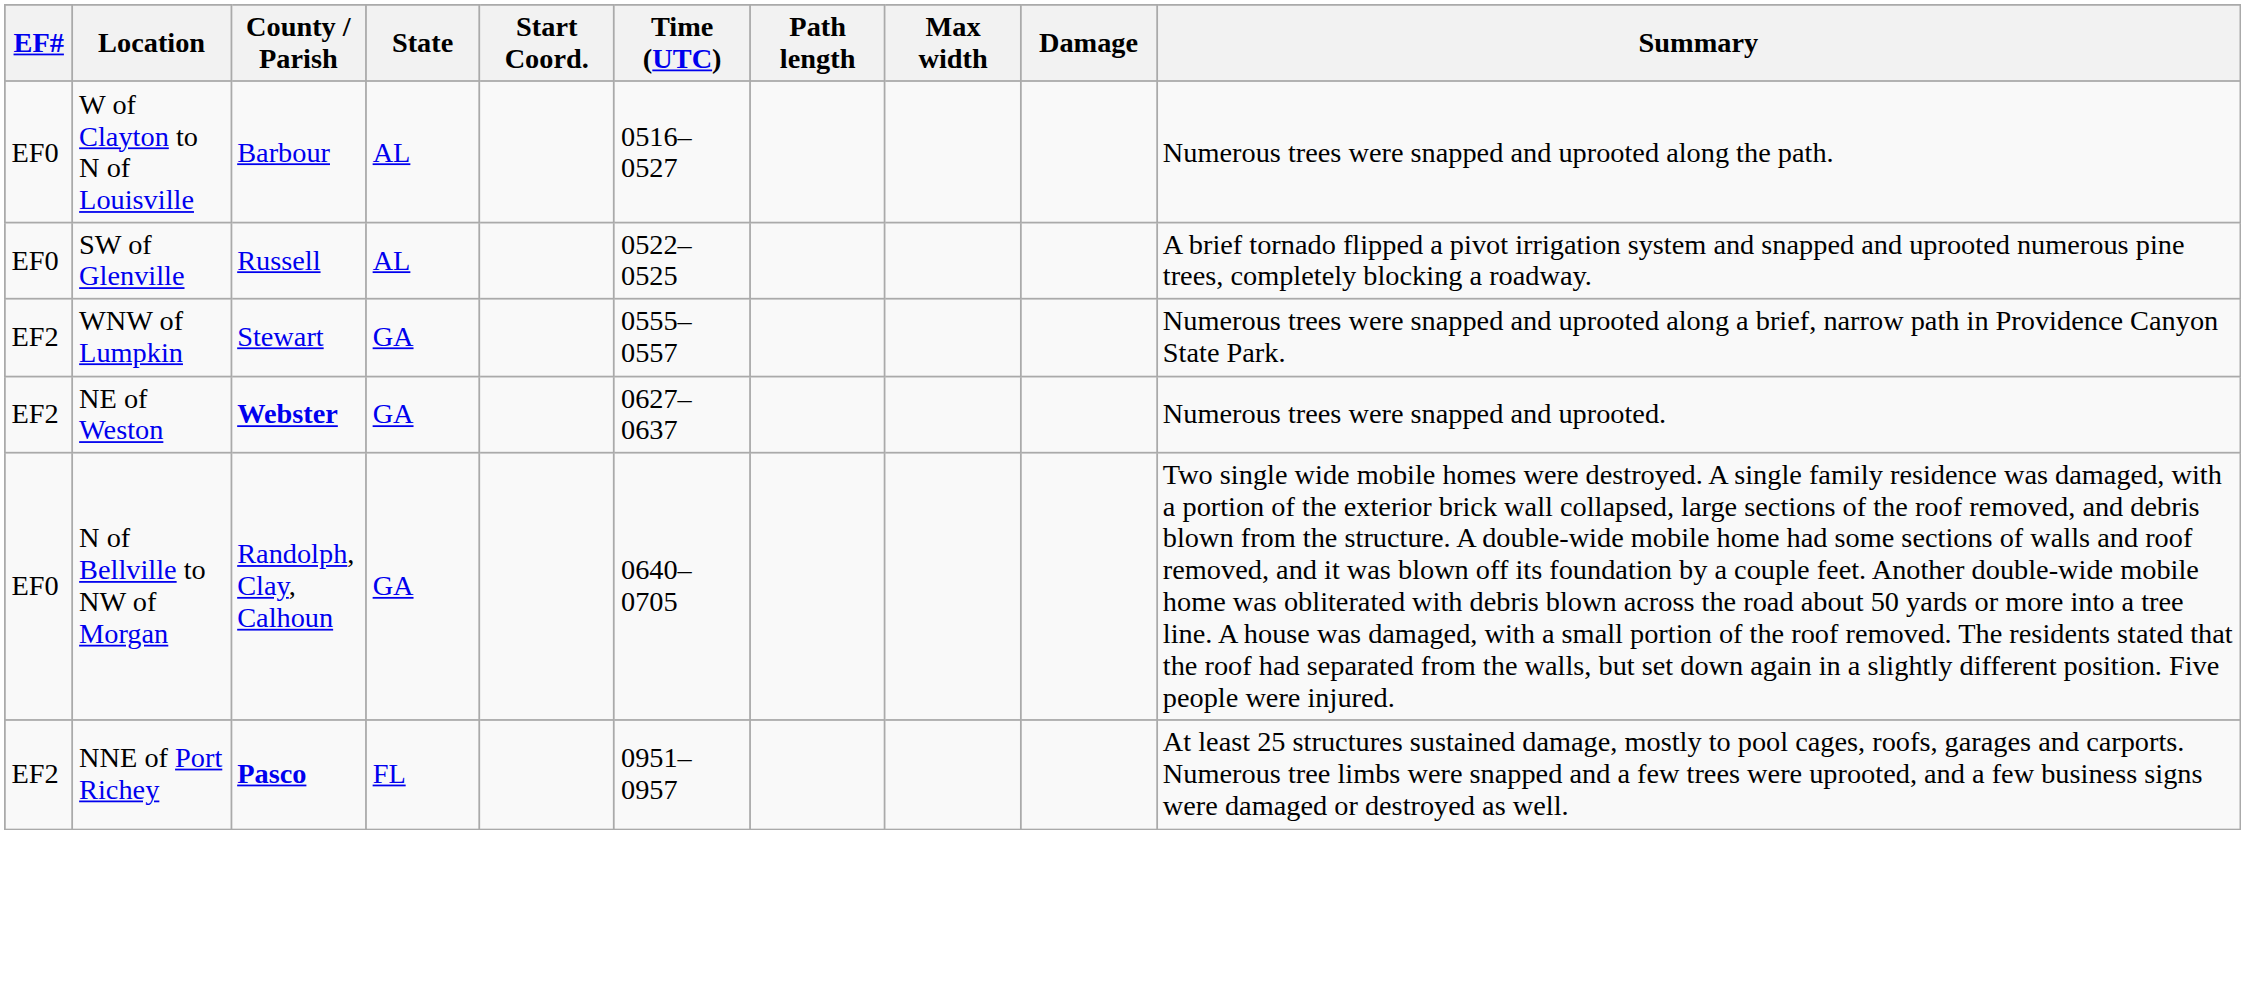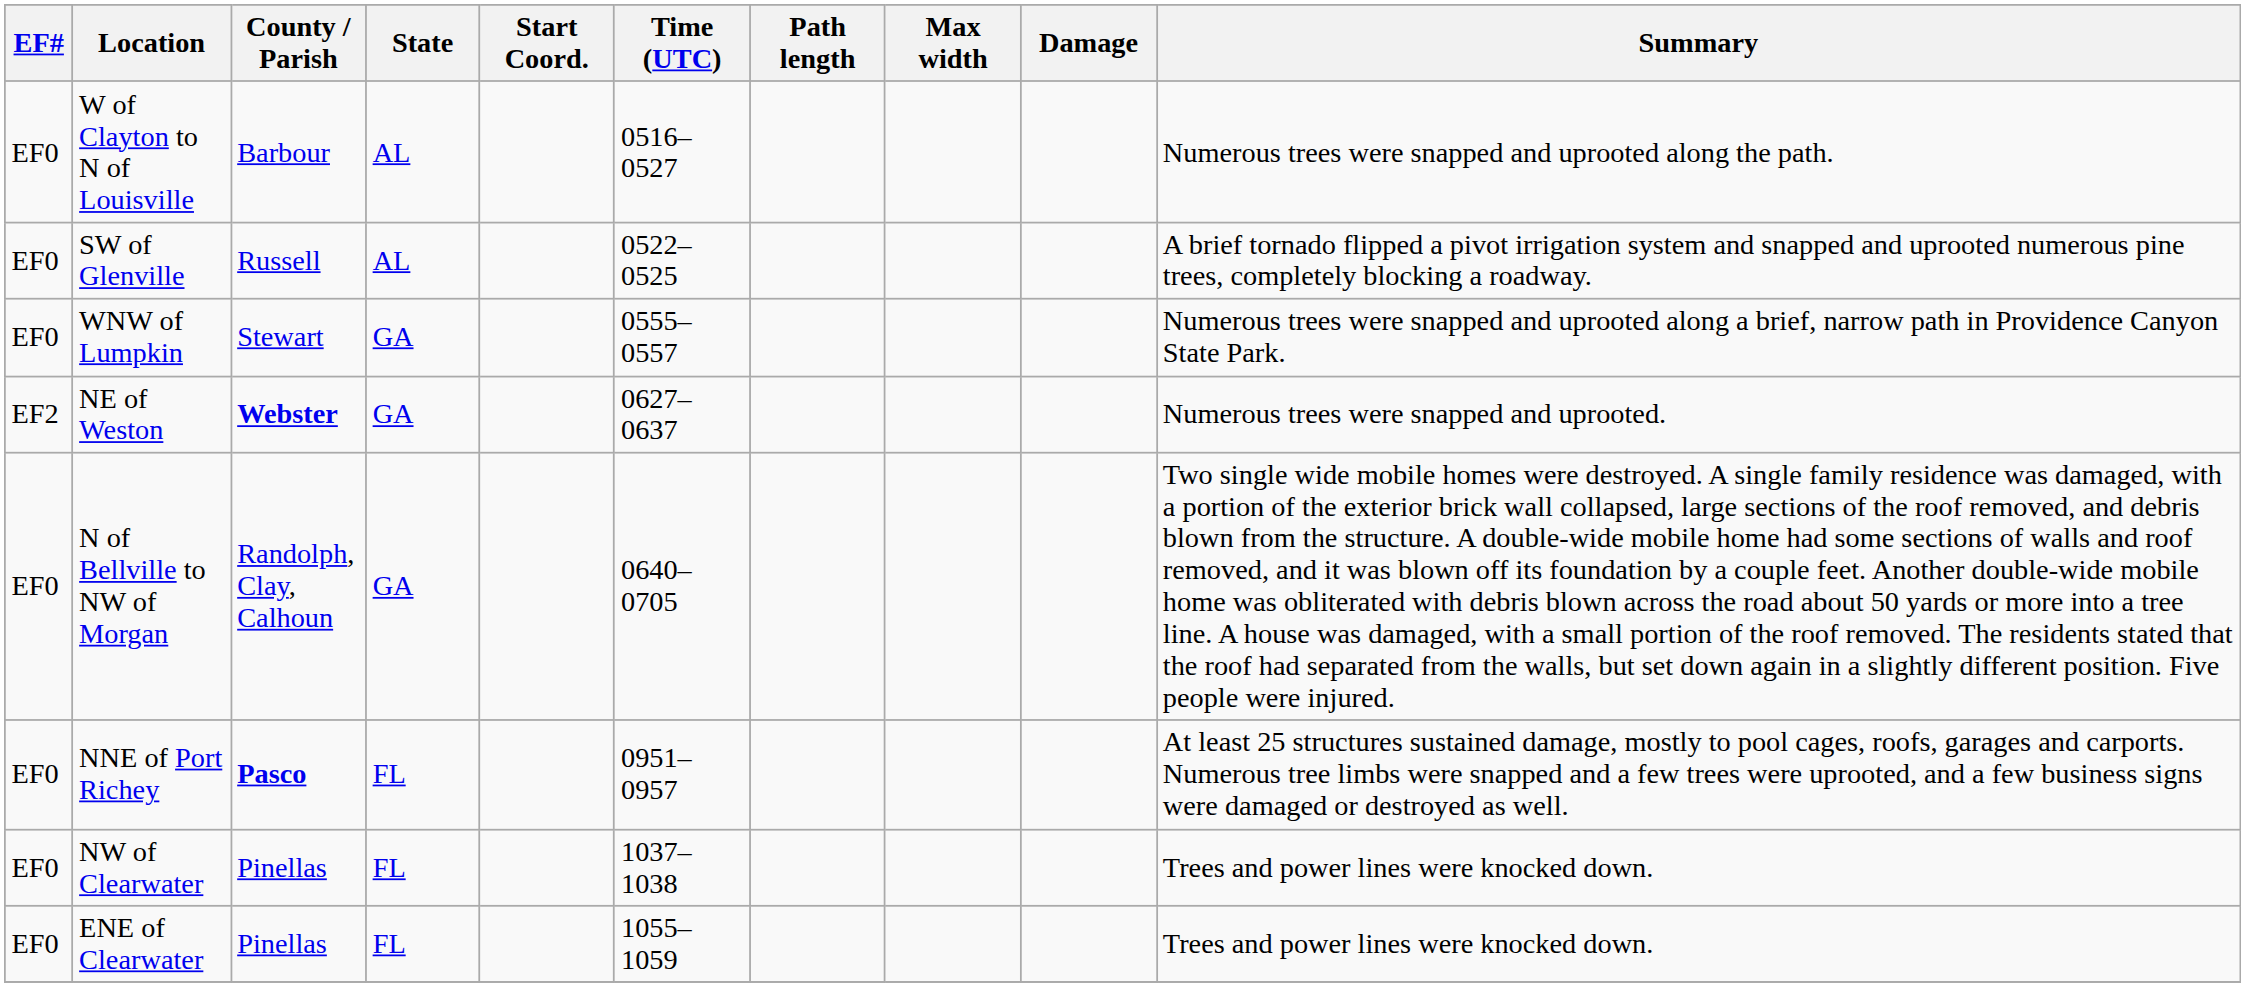(35, 336) EF2 -> (35, 336) EF0
(35, 774) EF2 -> (35, 774) EF0
+ row: (141, 867)
+ row: (141, 943)
